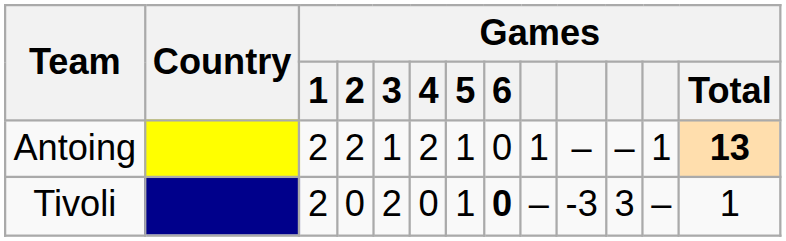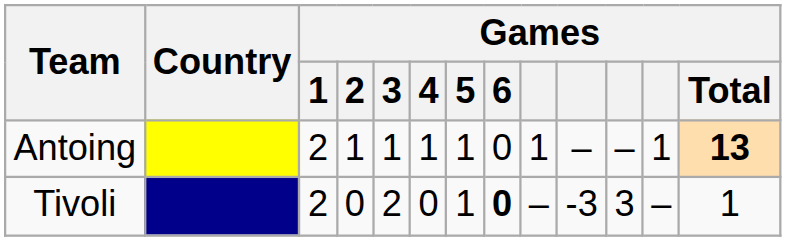(355, 147) 2 -> (355, 147) 1
(428, 147) 2 -> (428, 147) 1
